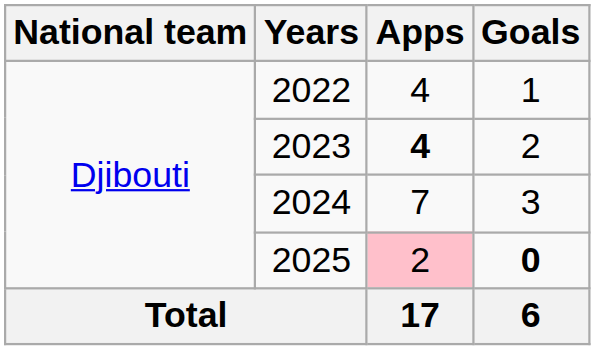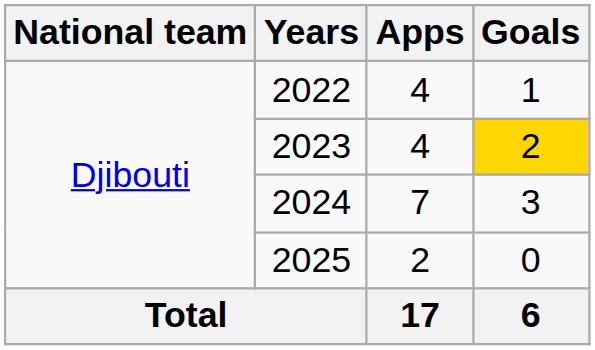(420, 145) bold -> (420, 145) normal
(531, 145) no background -> (531, 145) gold background
(420, 259) pink background -> (420, 259) no background
(531, 259) bold -> (531, 259) normal
